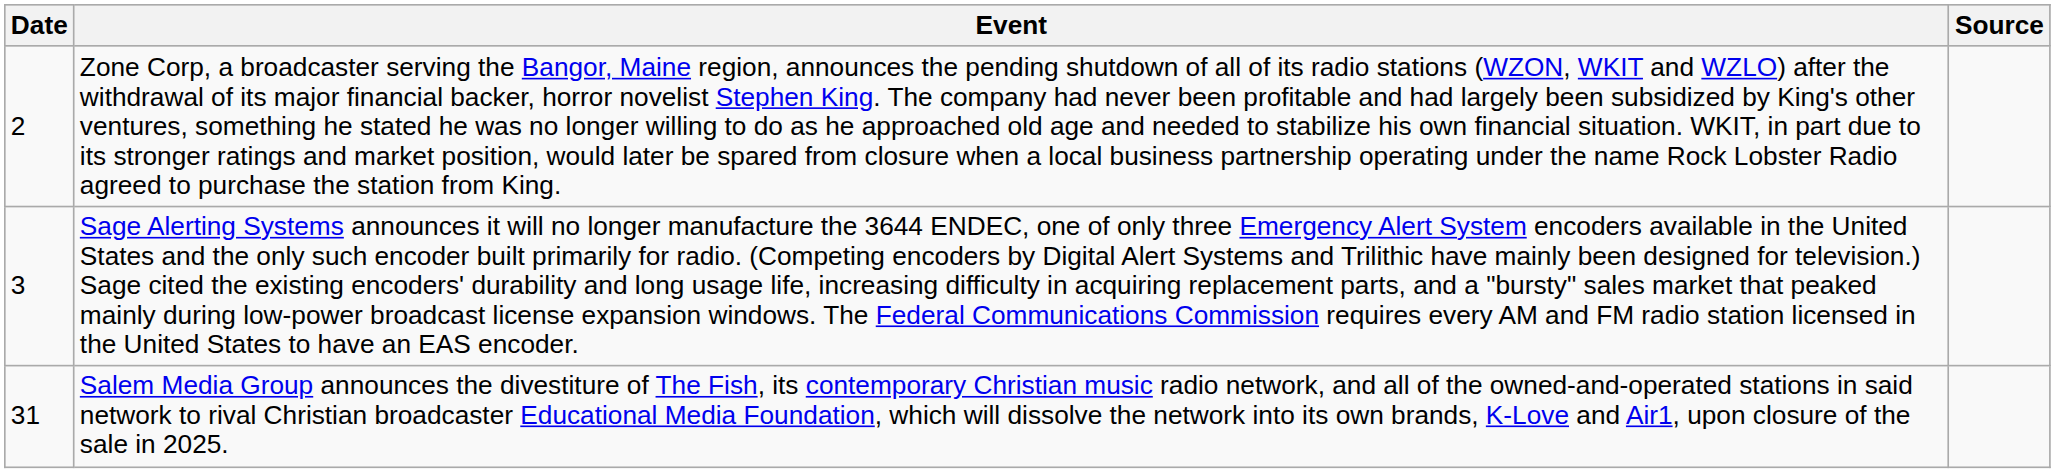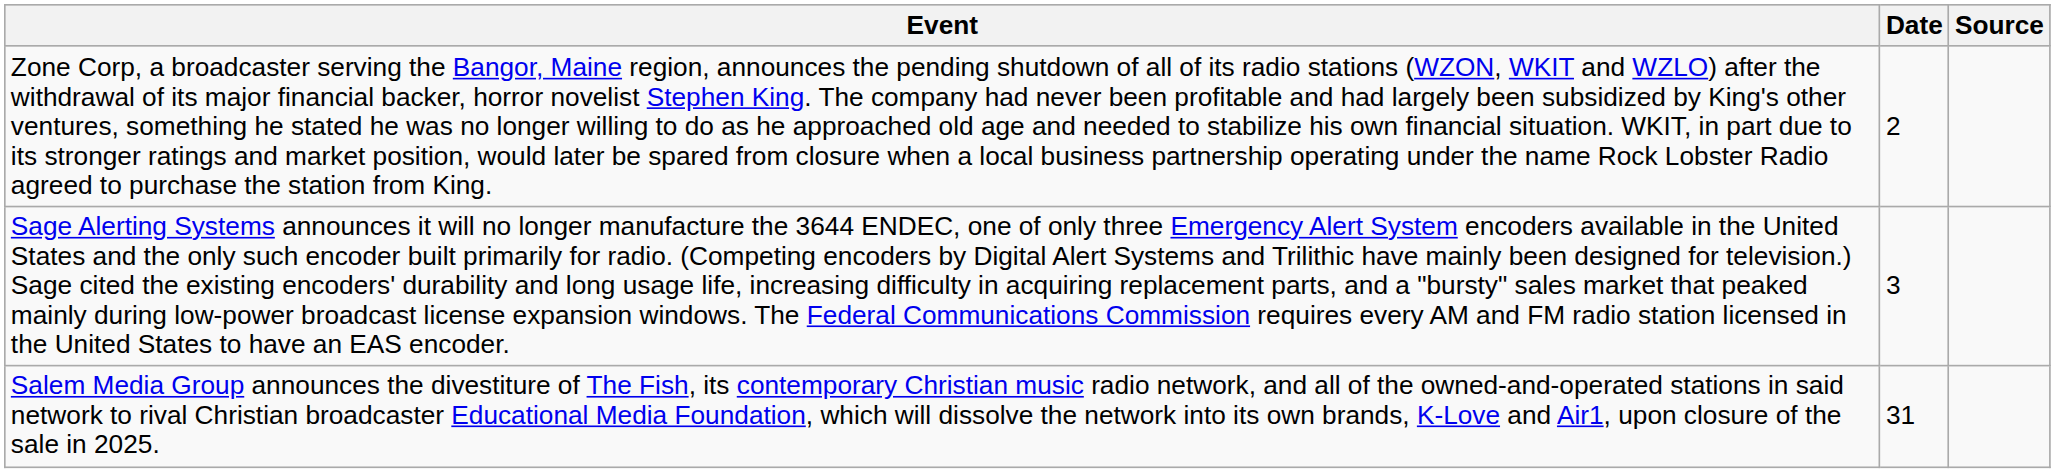columns swapped: (39, 25) <-> (1011, 25)
